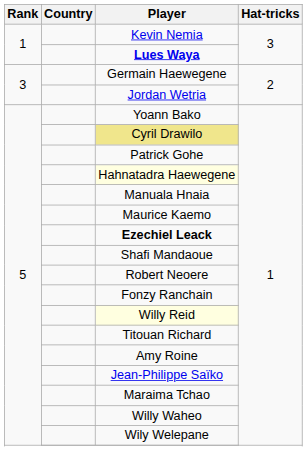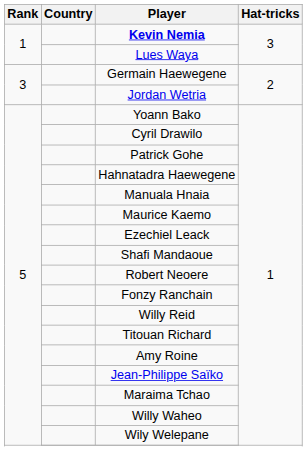(167, 34) normal -> (167, 34) bold
(167, 54) bold -> (167, 54) normal
(167, 134) khaki background -> (167, 134) no background
(167, 174) lightyellow background -> (167, 174) no background
(167, 235) bold -> (167, 235) normal
(167, 315) lightyellow background -> (167, 315) no background
